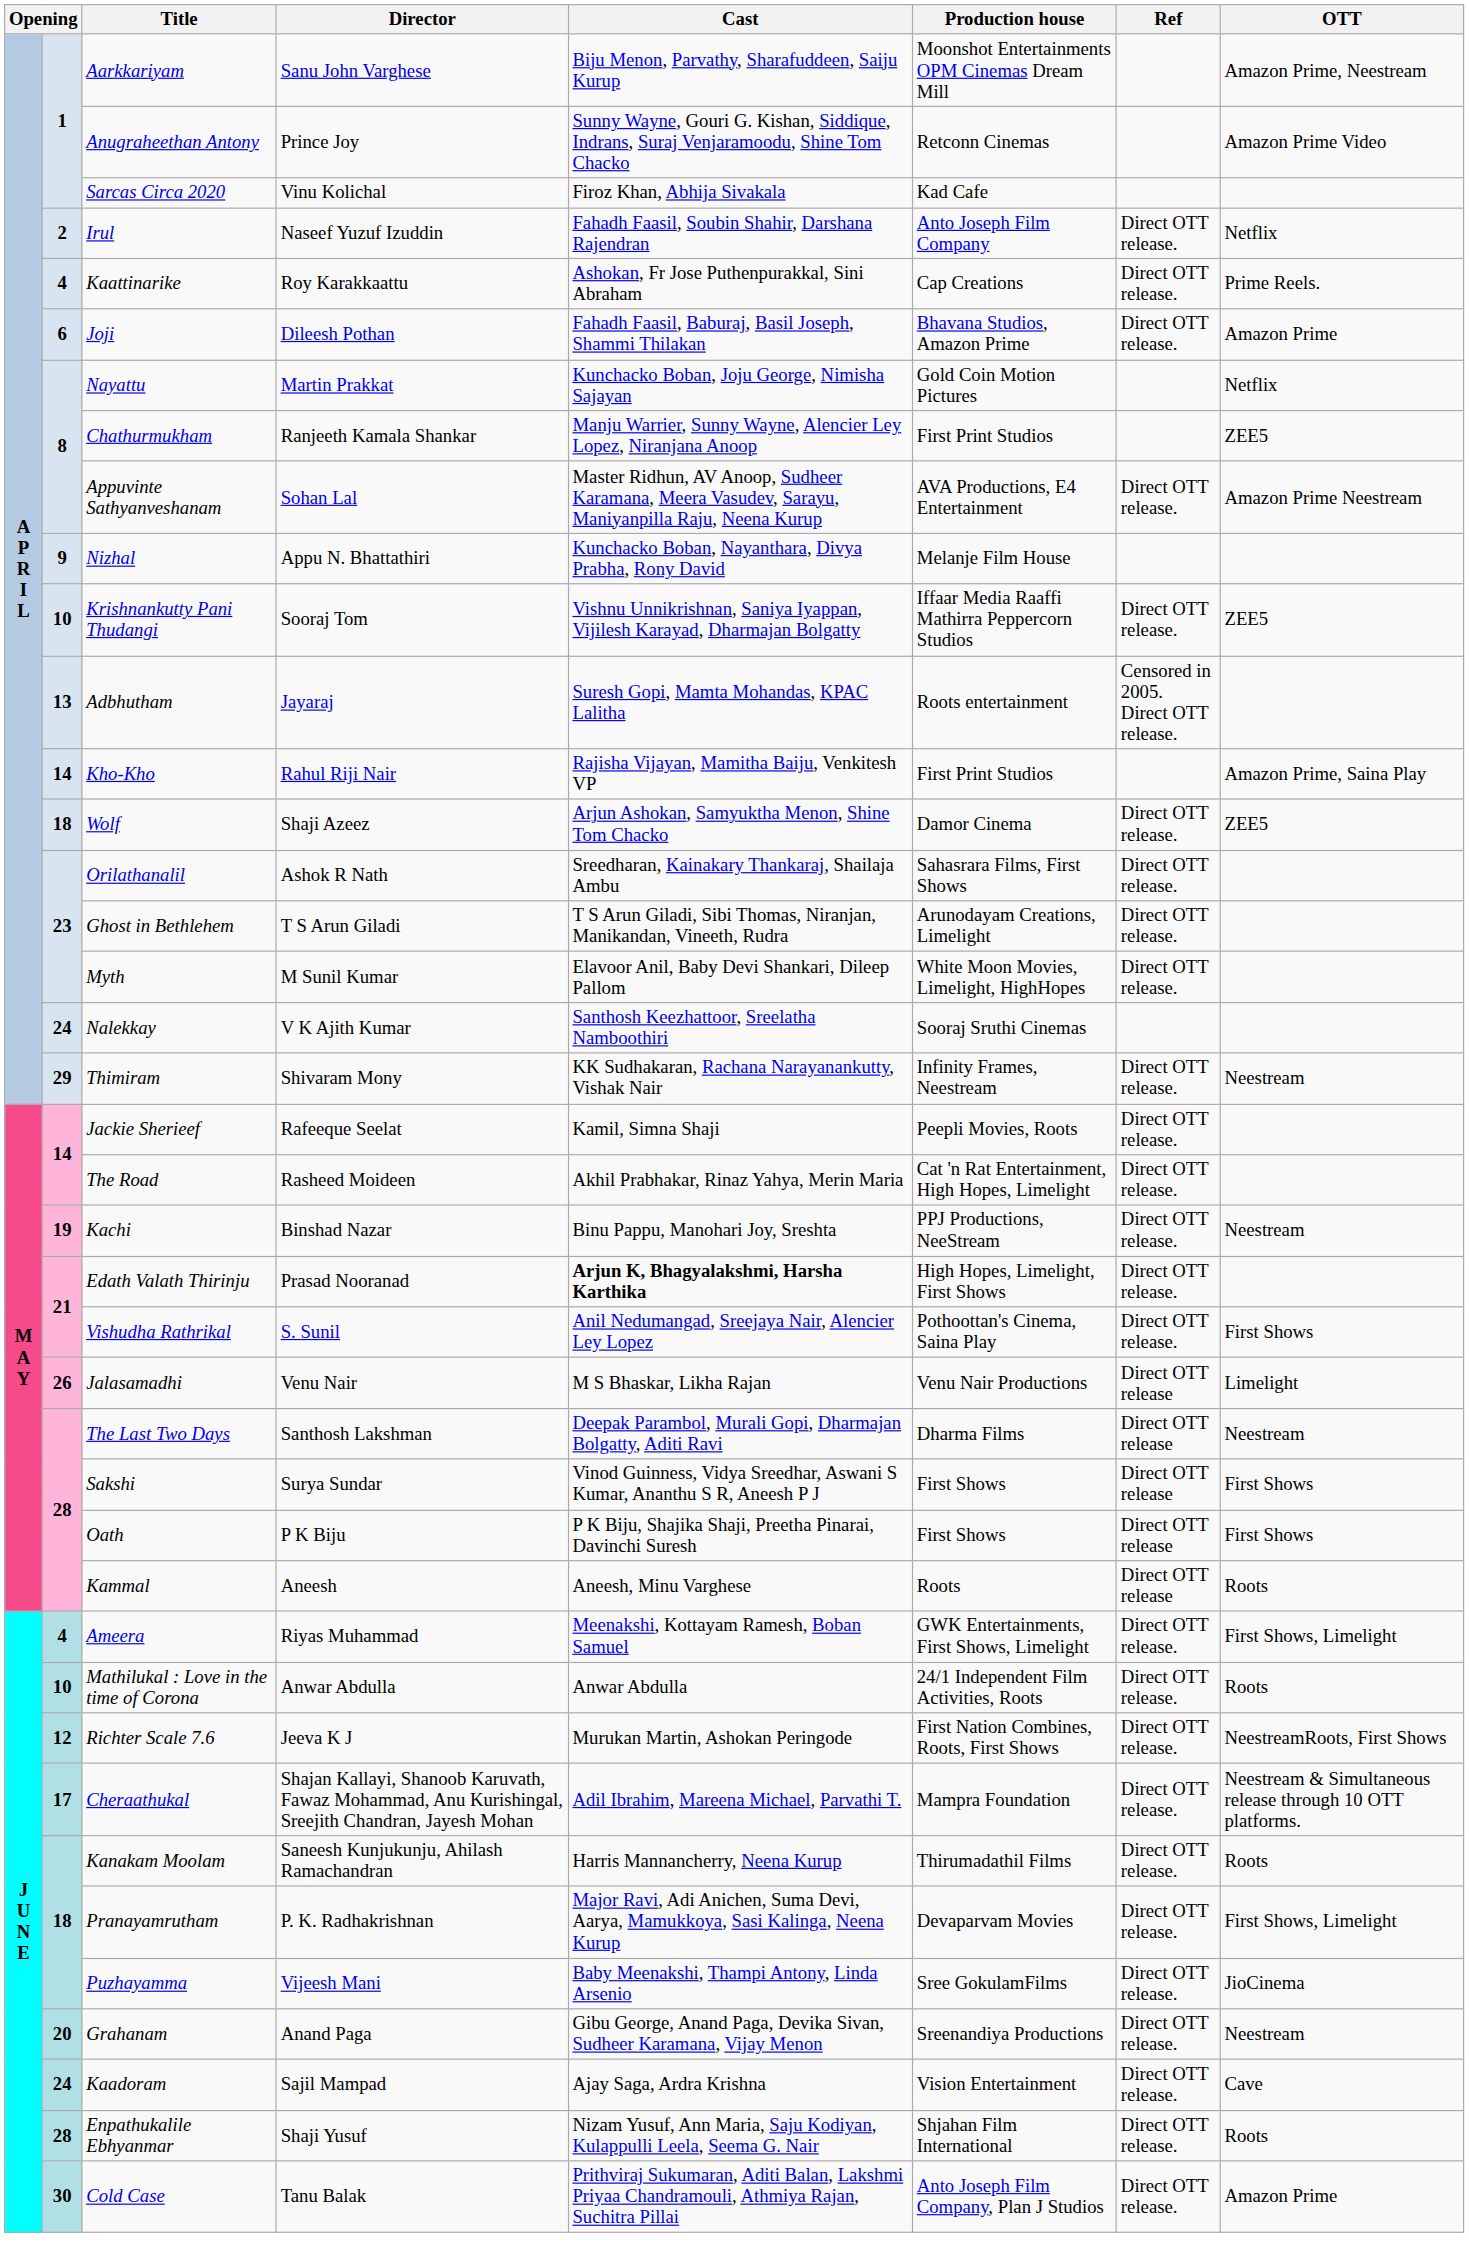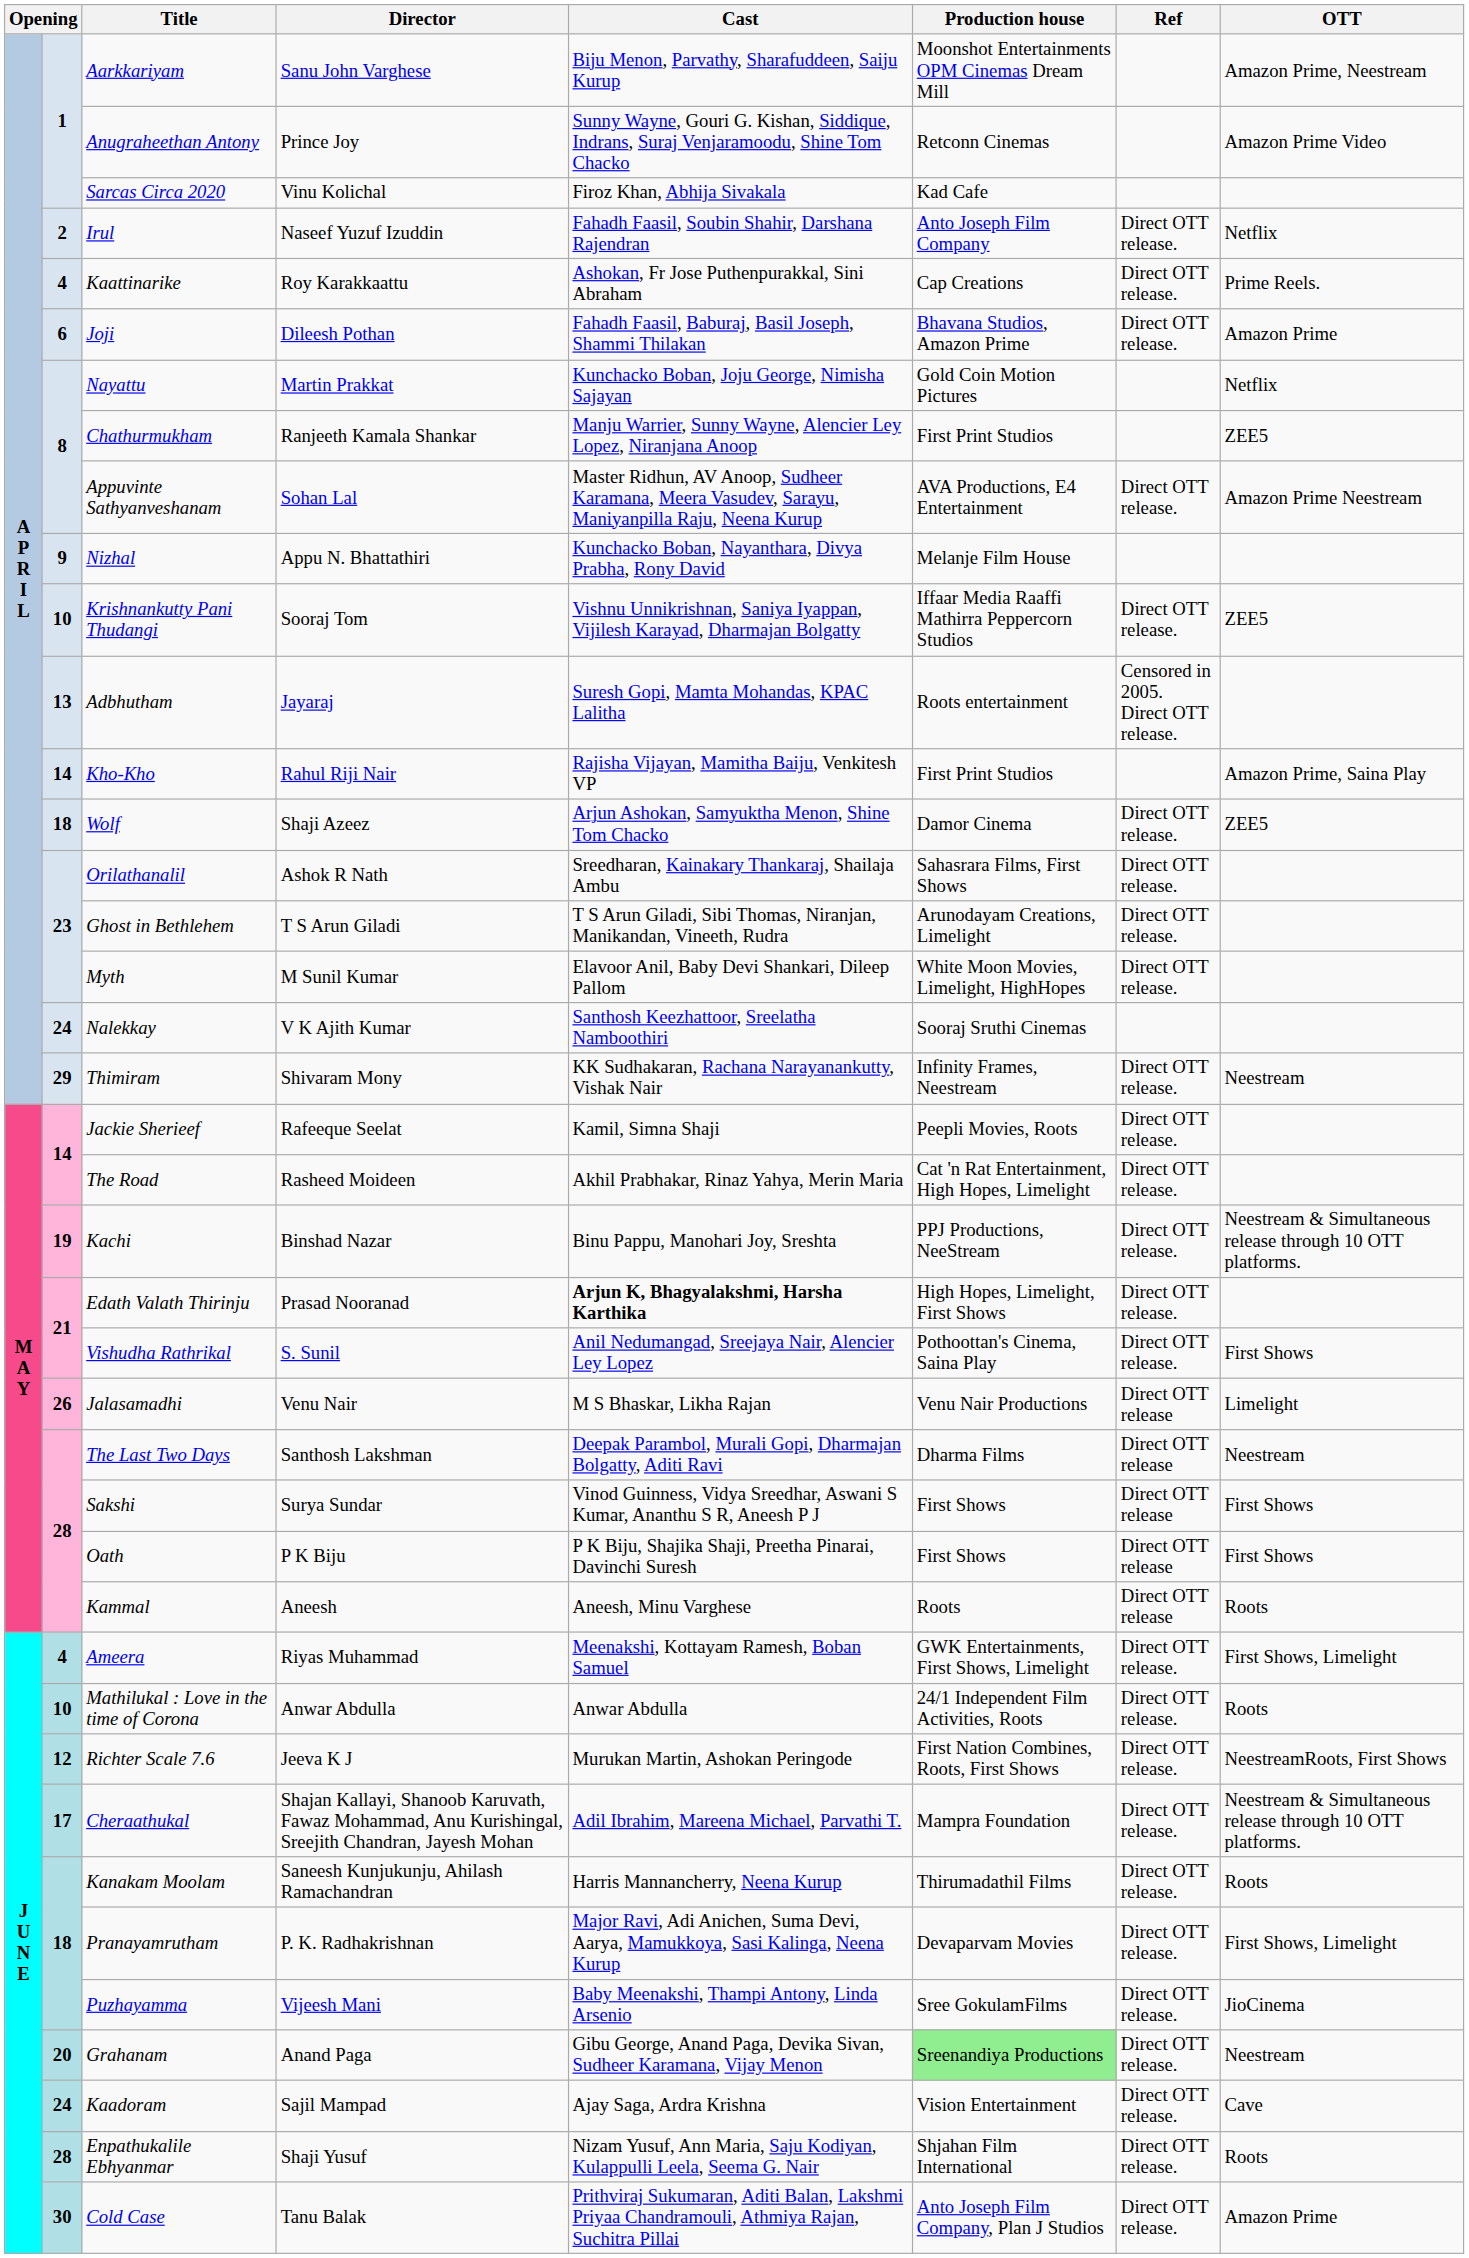(1264, 1230) Neestream -> (1327, 1241) Neestream & Simultaneous release through 10 OTT platforms.
(1010, 2033) no background -> (1010, 2054) lightgreen background
